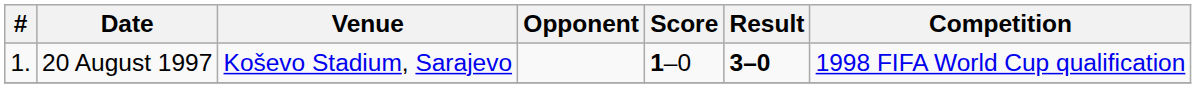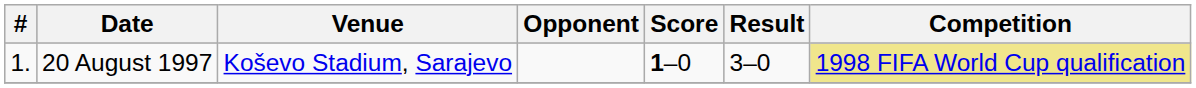(750, 62) bold -> (750, 62) normal
(1000, 62) no background -> (1000, 62) khaki background
